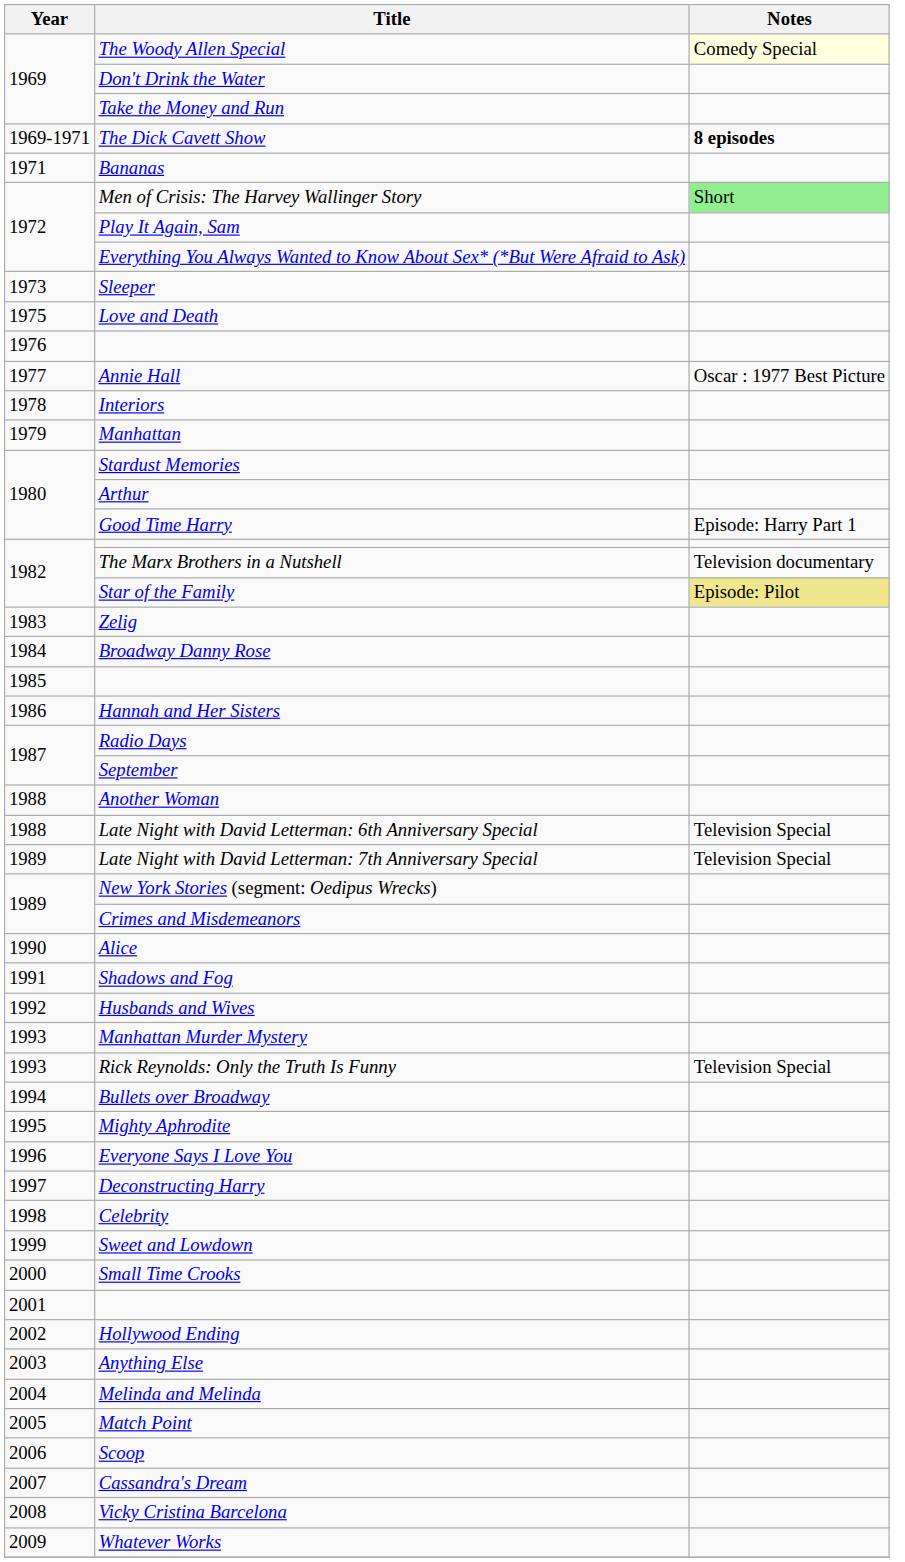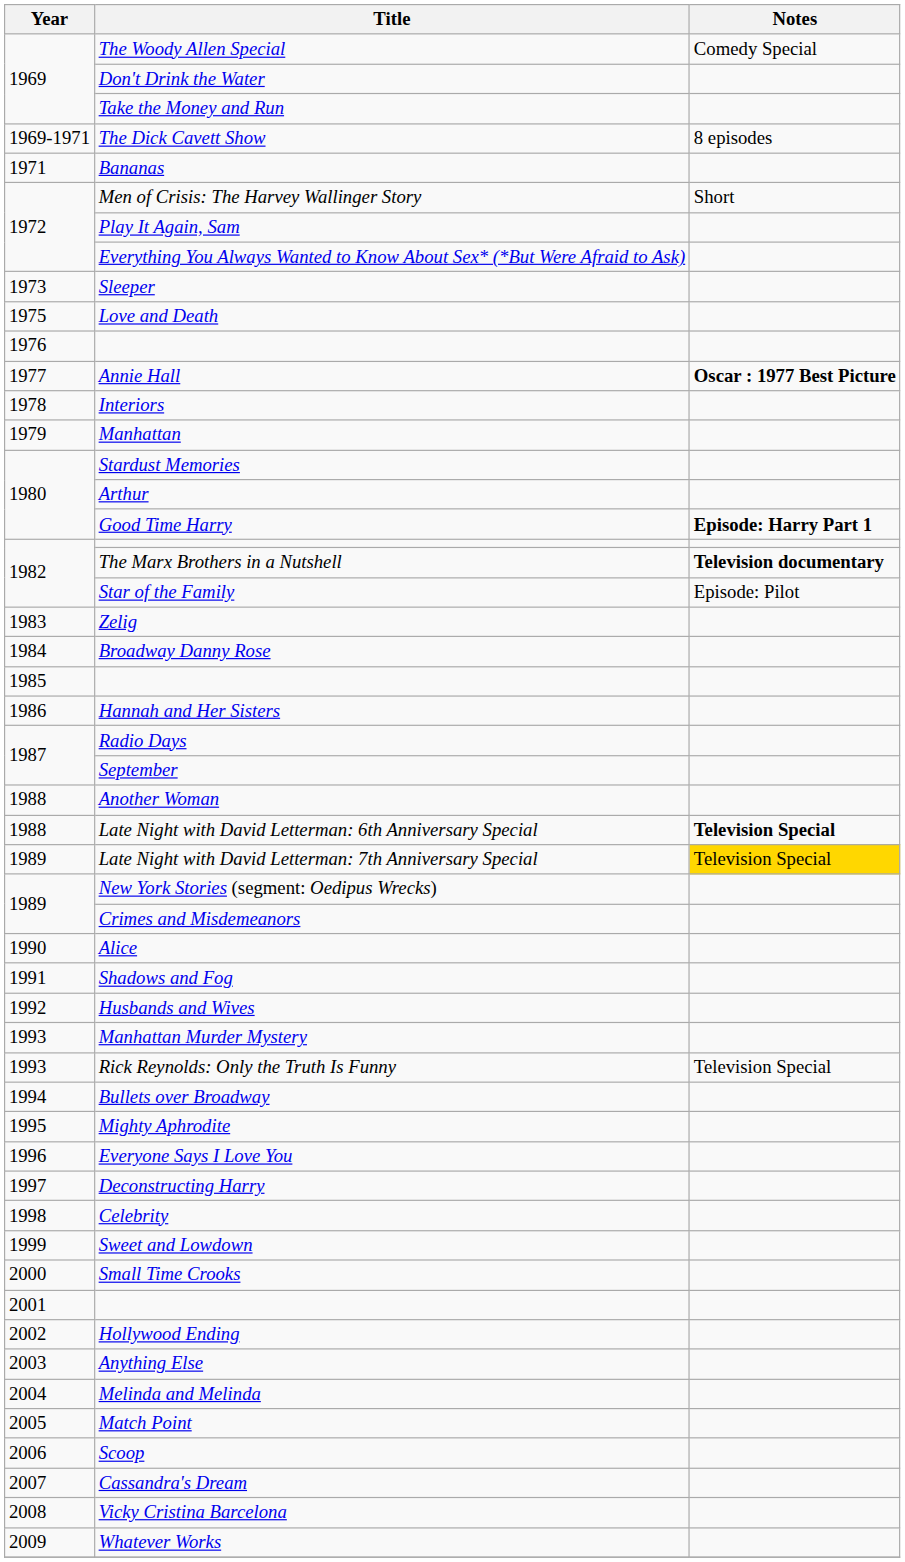(755, 49) lightyellow background -> (755, 49) no background
(734, 138) bold -> (733, 138) normal
(714, 197) lightgreen background -> (714, 197) no background
(789, 375) normal -> (795, 375) bold
(775, 524) normal -> (783, 524) bold
(784, 562) normal -> (789, 562) bold
(747, 592) khaki background -> (747, 592) no background
(763, 829) normal -> (764, 829) bold
(763, 859) no background -> (763, 859) gold background
